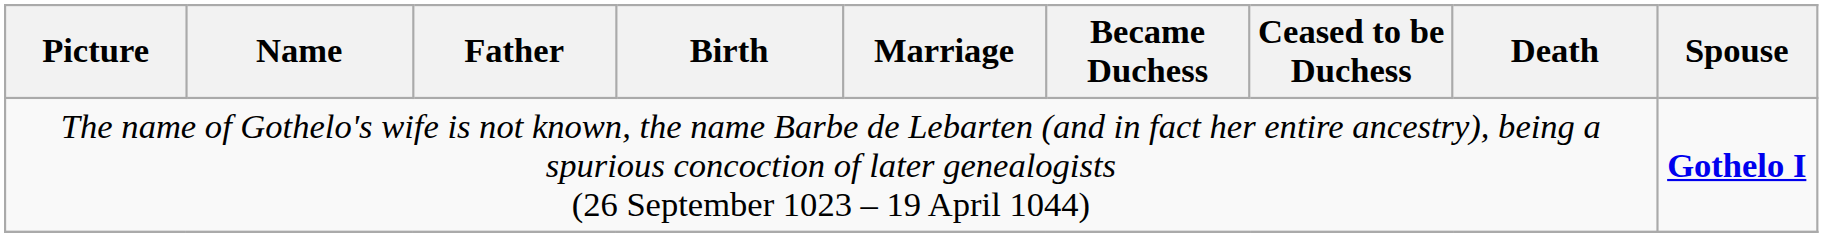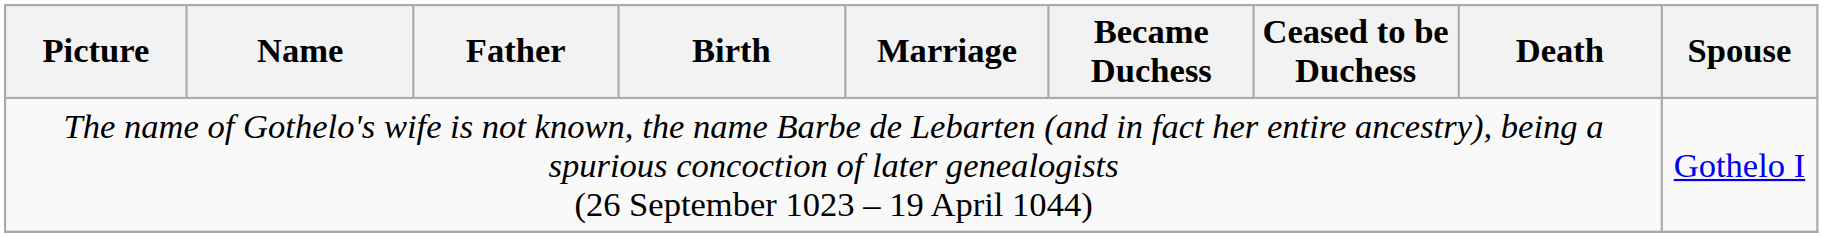(1737, 164) bold -> (1739, 164) normal
